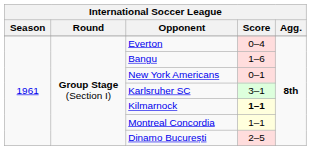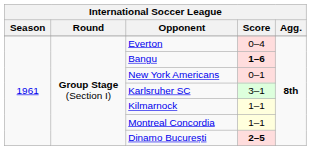(257, 59) normal -> (257, 59) bold
(257, 106) bold -> (257, 106) normal
(257, 138) normal -> (257, 138) bold
